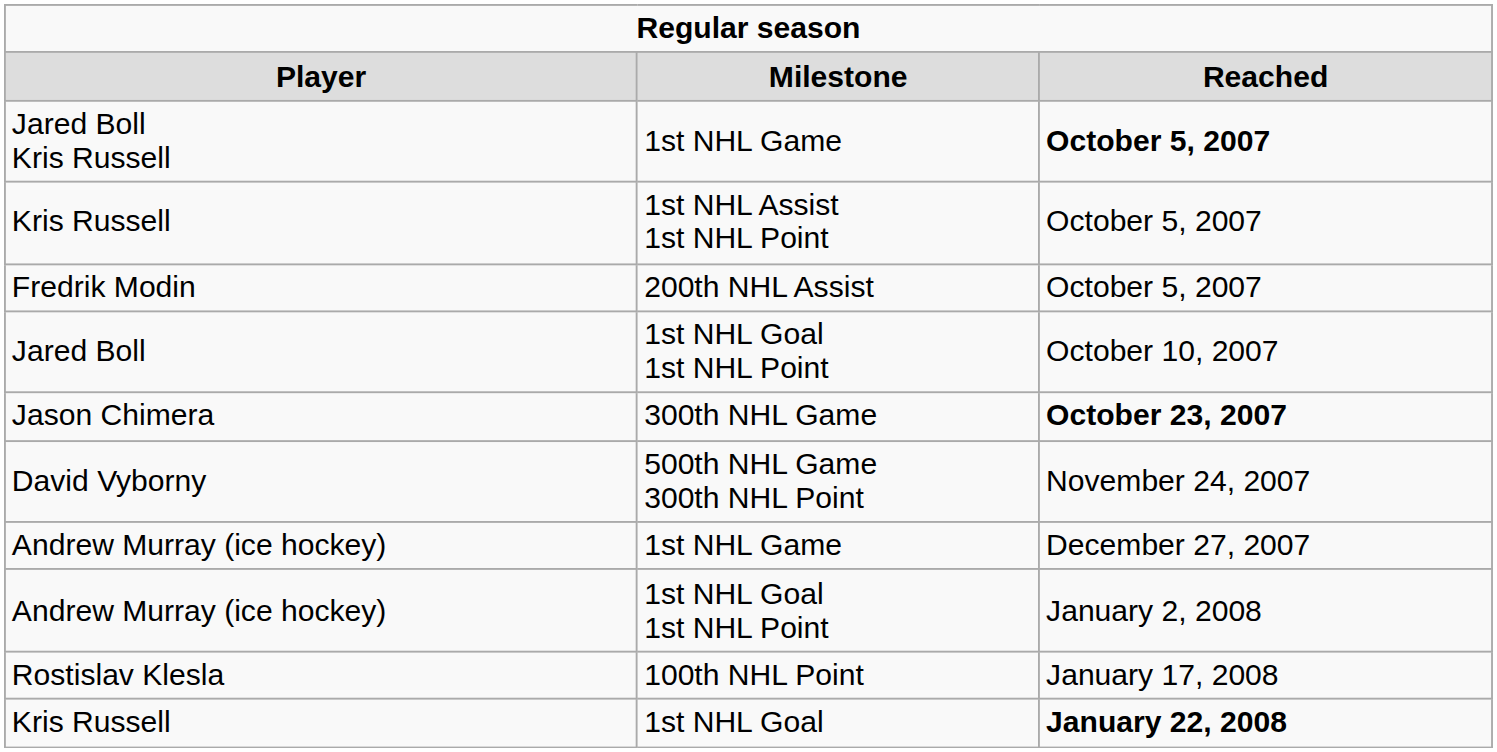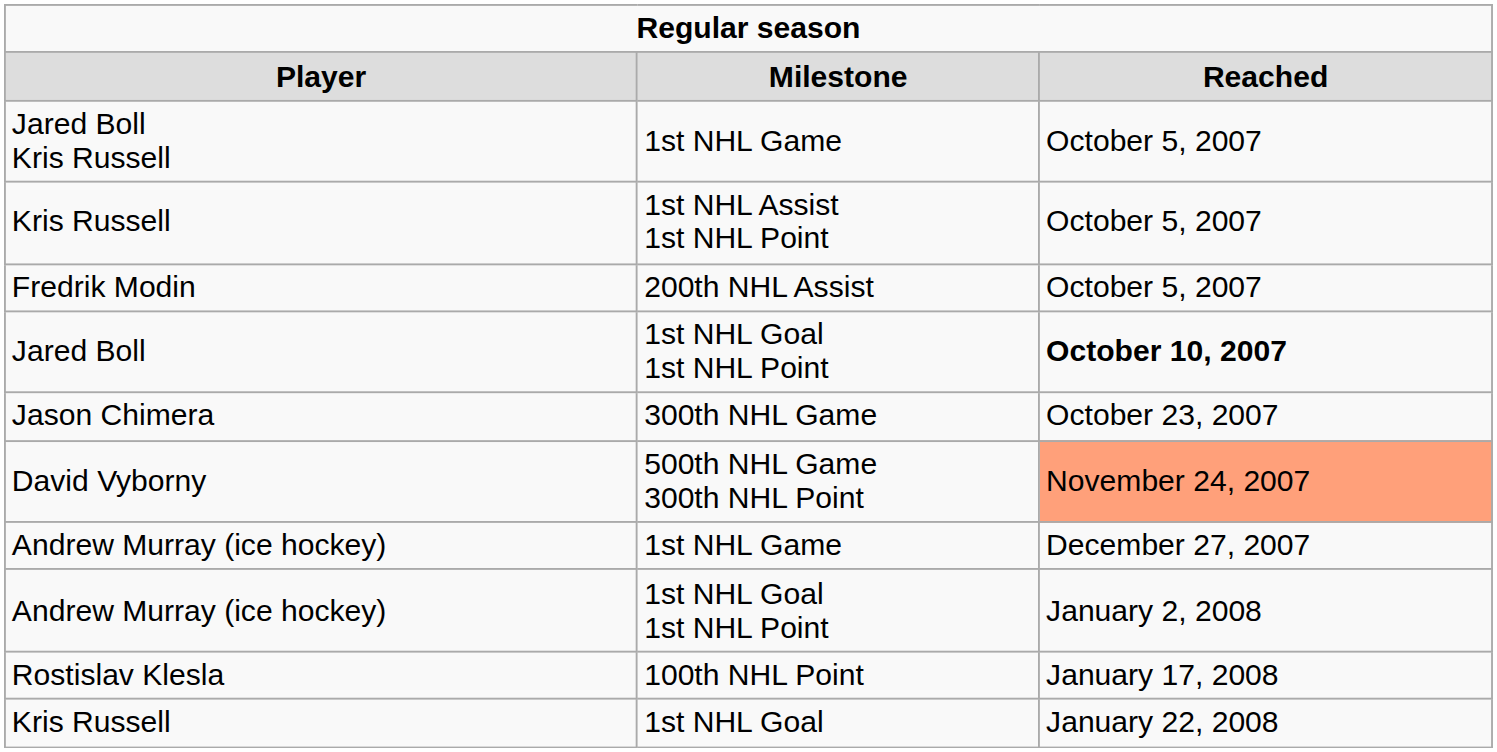(1158, 140) bold -> (1154, 140) normal
(1162, 351) normal -> (1167, 351) bold
(1167, 416) bold -> (1162, 416) normal
(1178, 480) no background -> (1178, 480) lightsalmon background
(1167, 722) bold -> (1162, 722) normal
